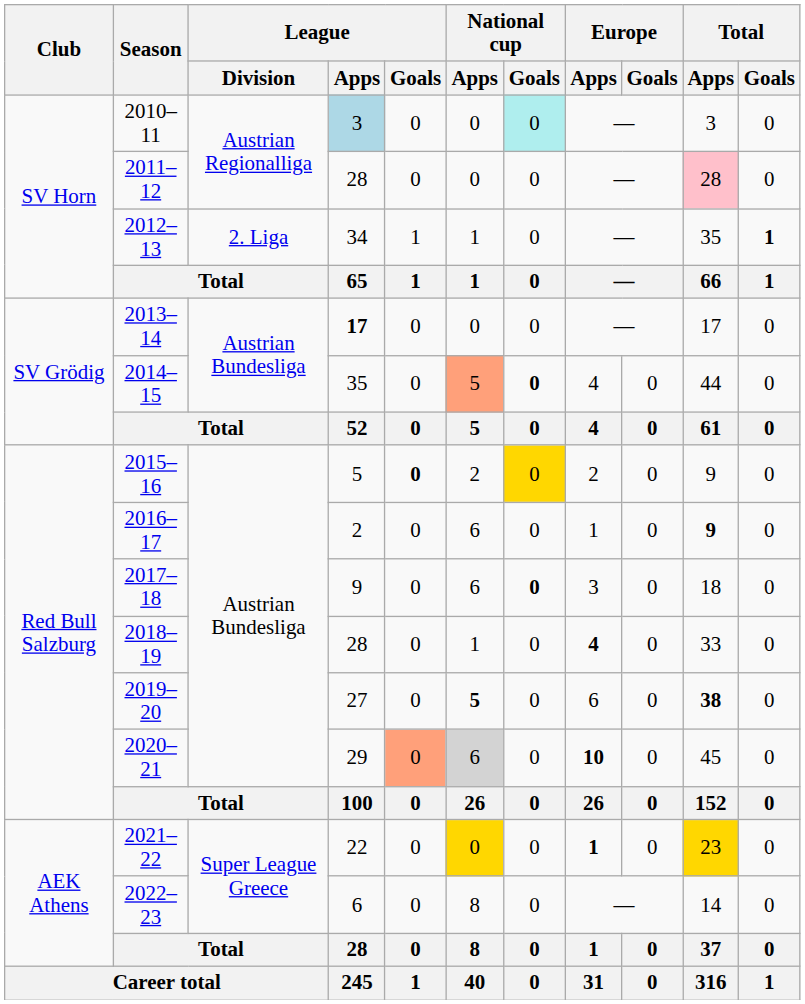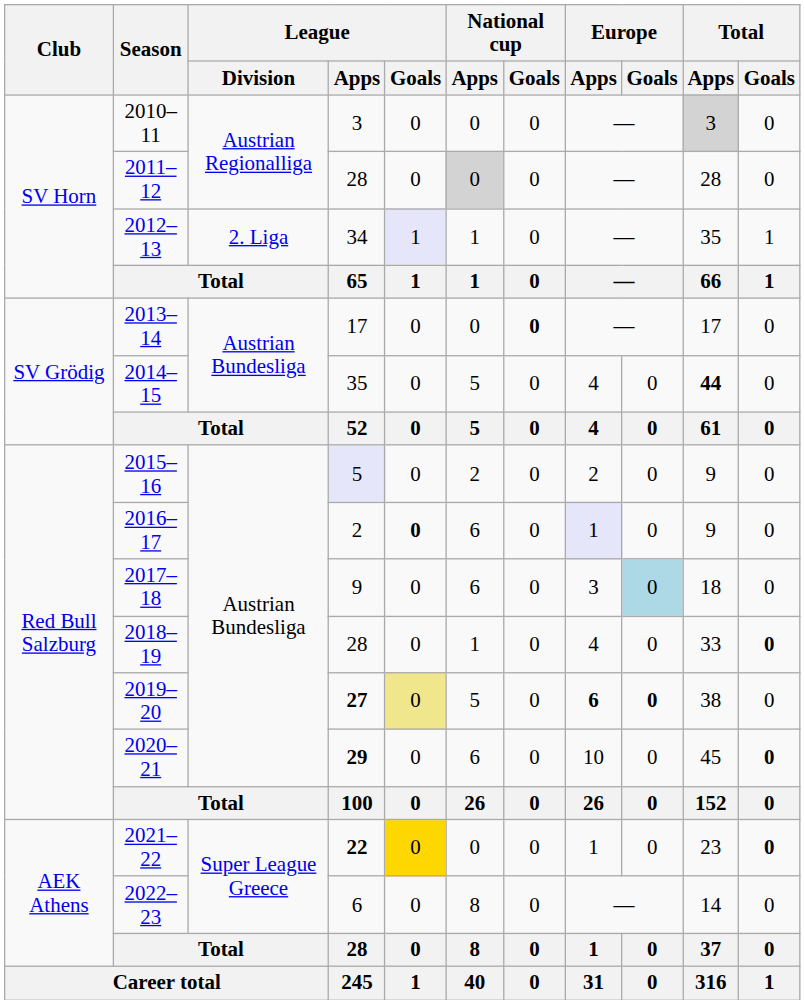(357, 122) lightblue background -> (357, 122) no background
(534, 122) paleturquoise background -> (534, 122) no background
(711, 122) no background -> (711, 122) lightgrey background
(475, 179) no background -> (475, 179) lightgrey background
(711, 179) pink background -> (711, 179) no background
(416, 236) no background -> (416, 236) lavender background
(769, 236) bold -> (769, 236) normal
(357, 326) bold -> (357, 326) normal
(534, 326) normal -> (534, 326) bold
(475, 383) lightsalmon background -> (475, 383) no background
(534, 383) bold -> (534, 383) normal
(711, 383) normal -> (711, 383) bold
(357, 473) no background -> (357, 473) lavender background
(416, 473) bold -> (416, 473) normal
(534, 473) gold background -> (534, 473) no background
(416, 530) normal -> (416, 530) bold
(594, 530) no background -> (594, 530) lavender background
(711, 530) bold -> (711, 530) normal
(534, 587) bold -> (534, 587) normal
(652, 587) no background -> (652, 587) lightblue background
(594, 644) bold -> (594, 644) normal
(769, 644) normal -> (769, 644) bold
(357, 700) normal -> (357, 700) bold
(416, 700) no background -> (416, 700) khaki background
(475, 700) bold -> (475, 700) normal
(594, 700) normal -> (594, 700) bold
(652, 700) normal -> (652, 700) bold
(711, 700) bold -> (711, 700) normal
(357, 757) normal -> (357, 757) bold
(416, 757) lightsalmon background -> (416, 757) no background
(475, 757) lightgrey background -> (475, 757) no background
(594, 757) bold -> (594, 757) normal
(769, 757) normal -> (769, 757) bold
(357, 847) normal -> (357, 847) bold
(416, 847) no background -> (416, 847) gold background
(475, 847) gold background -> (475, 847) no background
(594, 847) bold -> (594, 847) normal
(711, 847) gold background -> (711, 847) no background
(769, 847) normal -> (769, 847) bold
